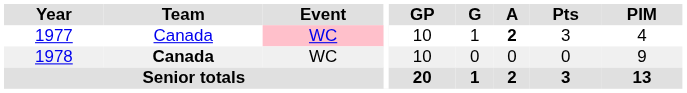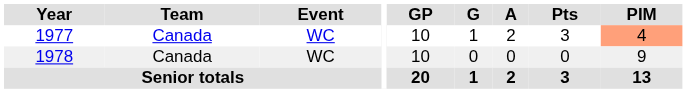(323, 35) pink background -> (321, 35) no background
(512, 35) bold -> (511, 35) normal
(642, 35) no background -> (642, 35) lightsalmon background
(183, 56) bold -> (182, 56) normal
